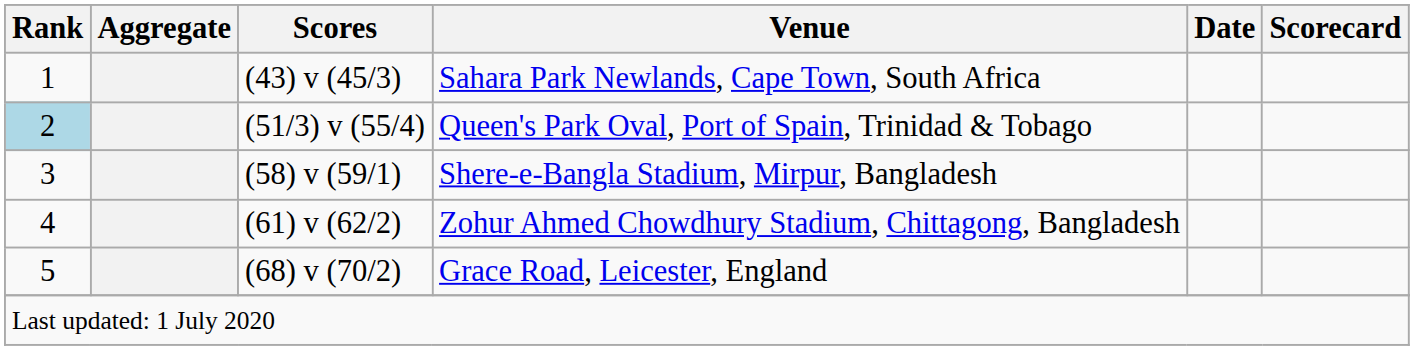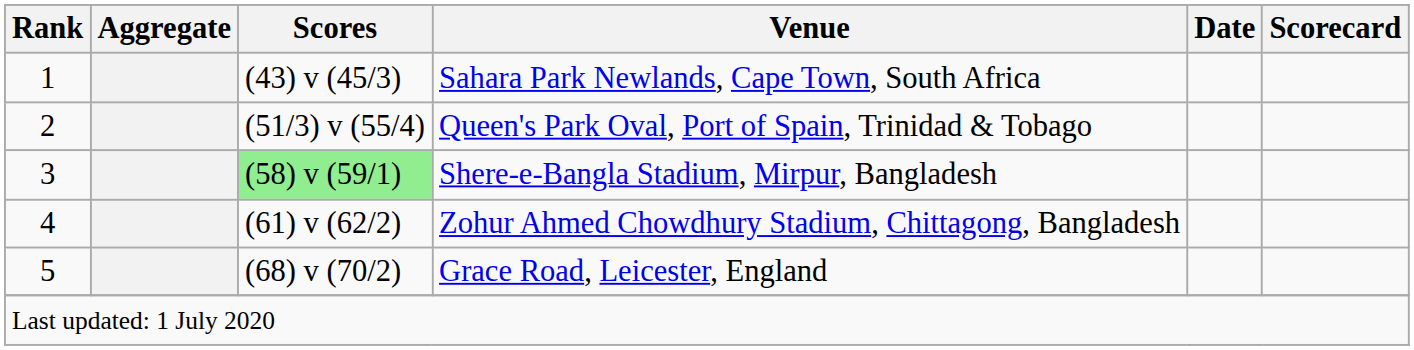(48, 125) lightblue background -> (48, 125) no background
(323, 174) no background -> (323, 174) lightgreen background
